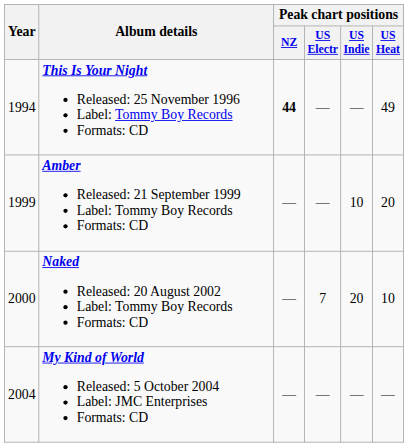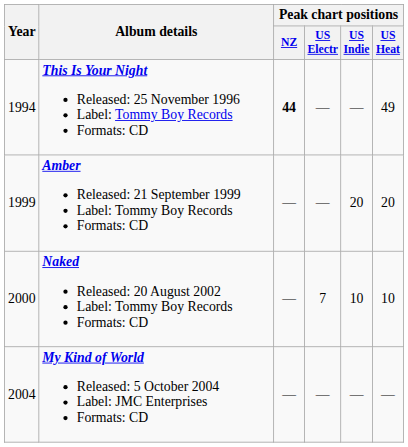(357, 203) 10 -> (357, 203) 20
(357, 298) 20 -> (357, 298) 10
